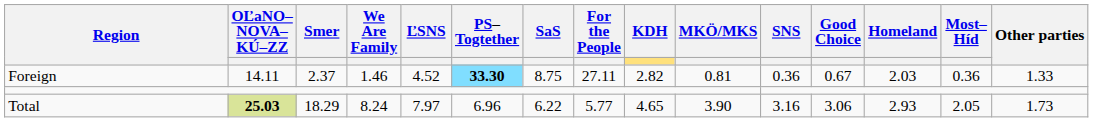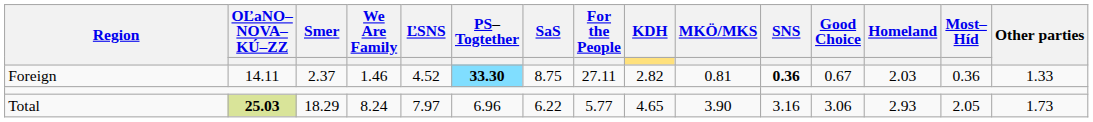(786, 76) normal -> (786, 76) bold
